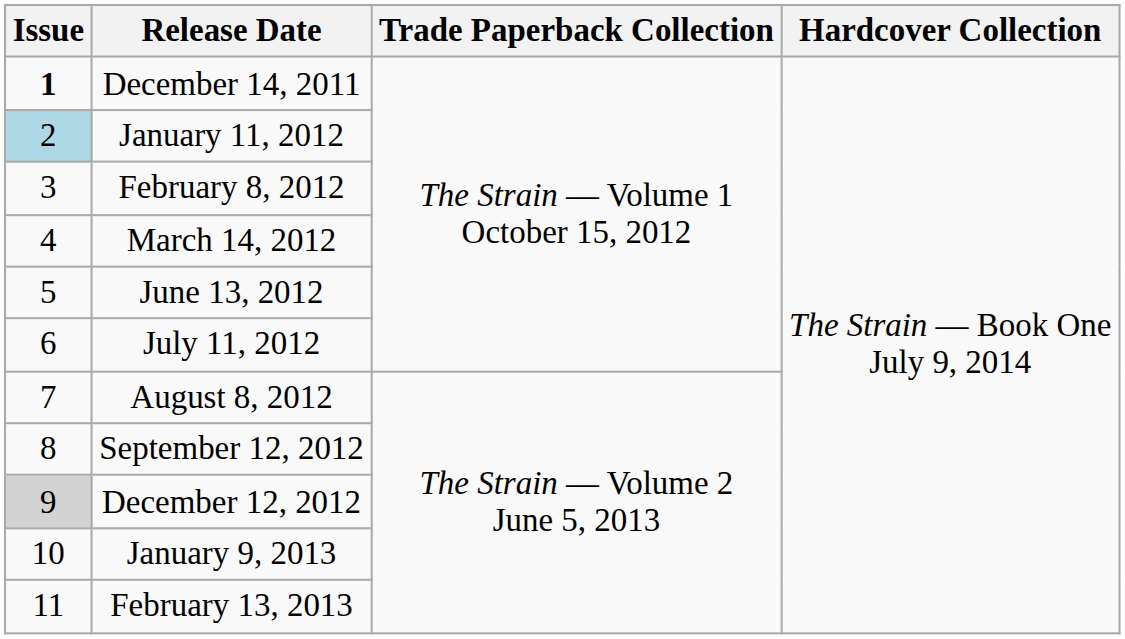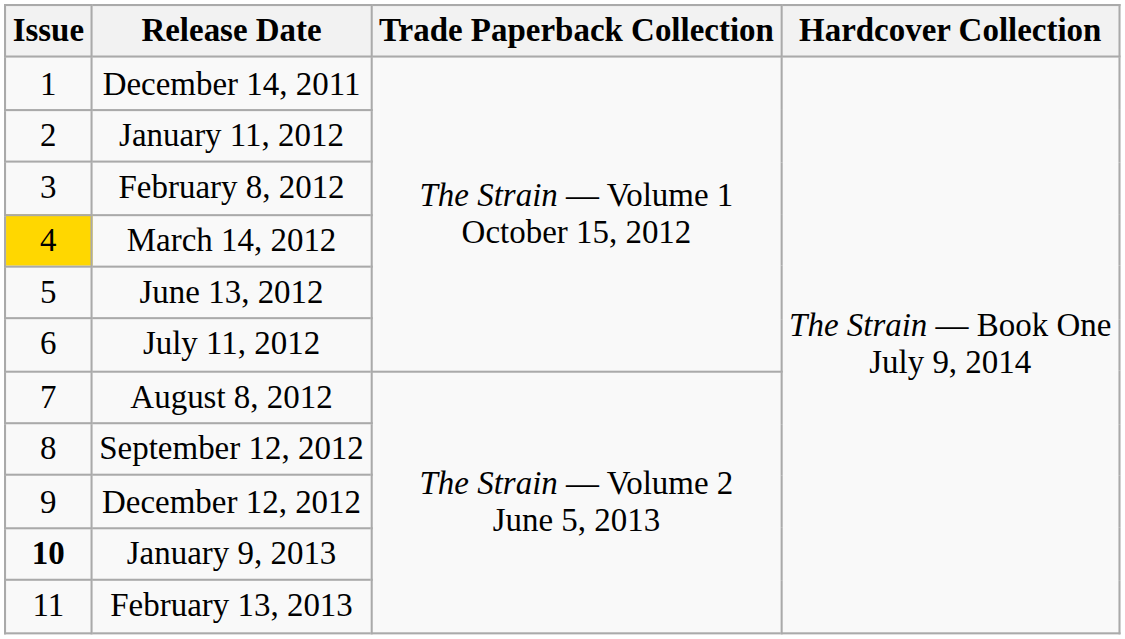(48, 82) bold -> (48, 82) normal
(48, 135) lightblue background -> (48, 135) no background
(48, 239) no background -> (48, 239) gold background
(48, 501) lightgrey background -> (48, 501) no background
(48, 553) normal -> (48, 553) bold
